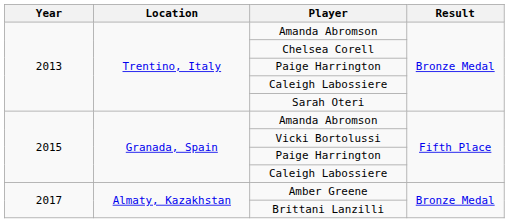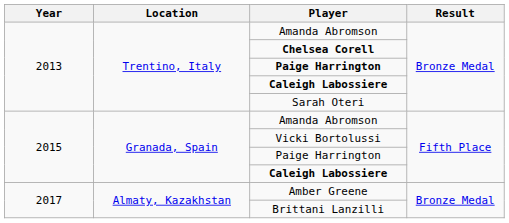(328, 49) normal -> (328, 49) bold
(328, 67) normal -> (328, 67) bold
(328, 85) normal -> (328, 85) bold
(328, 173) normal -> (328, 173) bold
